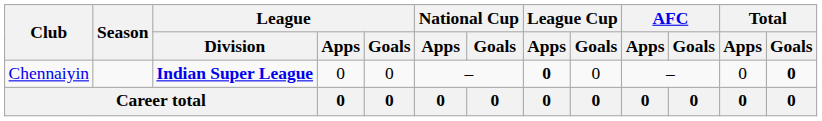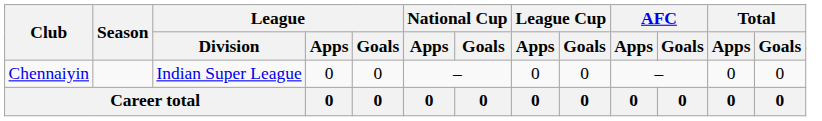(235, 73) bold -> (229, 73) normal
(547, 73) bold -> (535, 73) normal
(791, 73) bold -> (780, 73) normal
